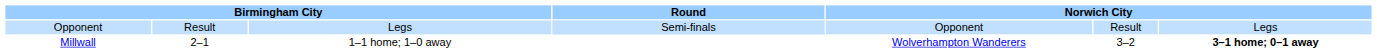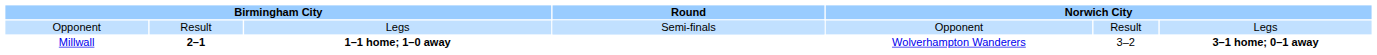(200, 42) normal -> (196, 42) bold
(400, 42) normal -> (398, 42) bold
